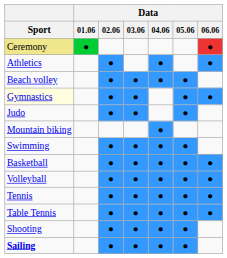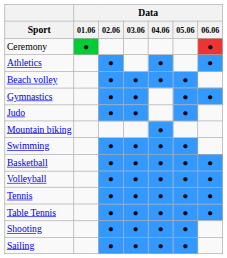(27, 46) khaki background -> (27, 46) no background
(30, 96) lightyellow background -> (30, 96) no background
(21, 245) bold -> (21, 245) normal
